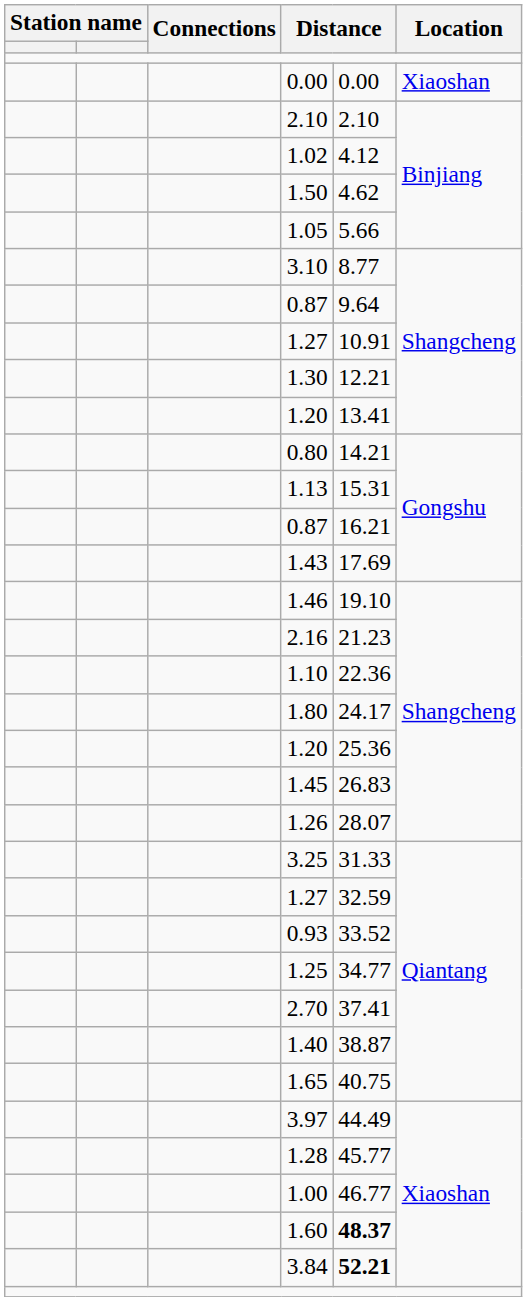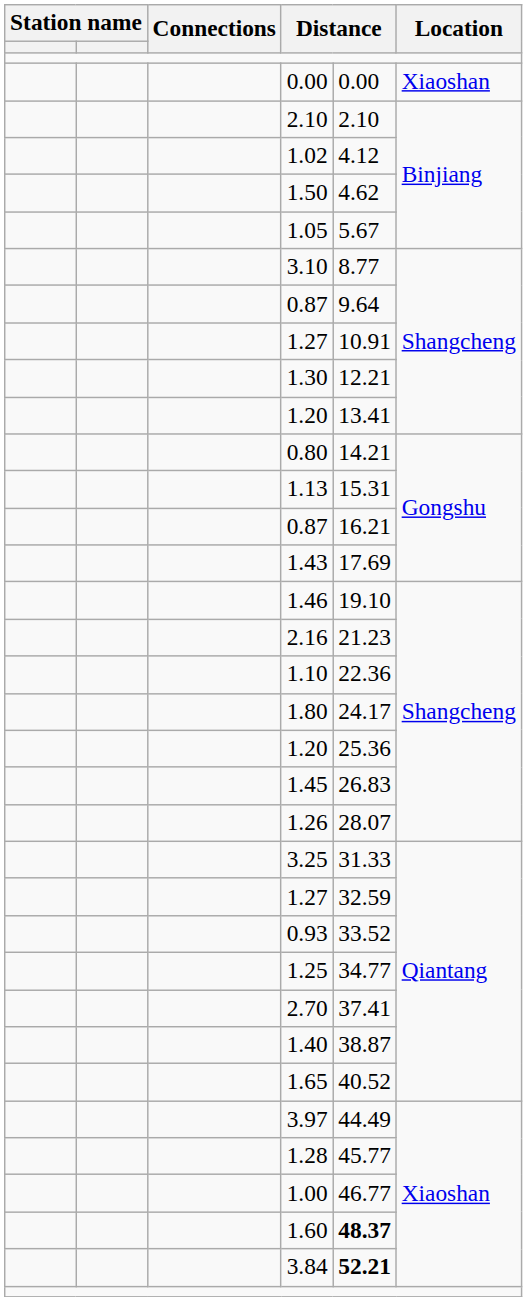(359, 229) 5.66 -> (359, 229) 5.67
(365, 1081) 40.75 -> (365, 1081) 40.52
